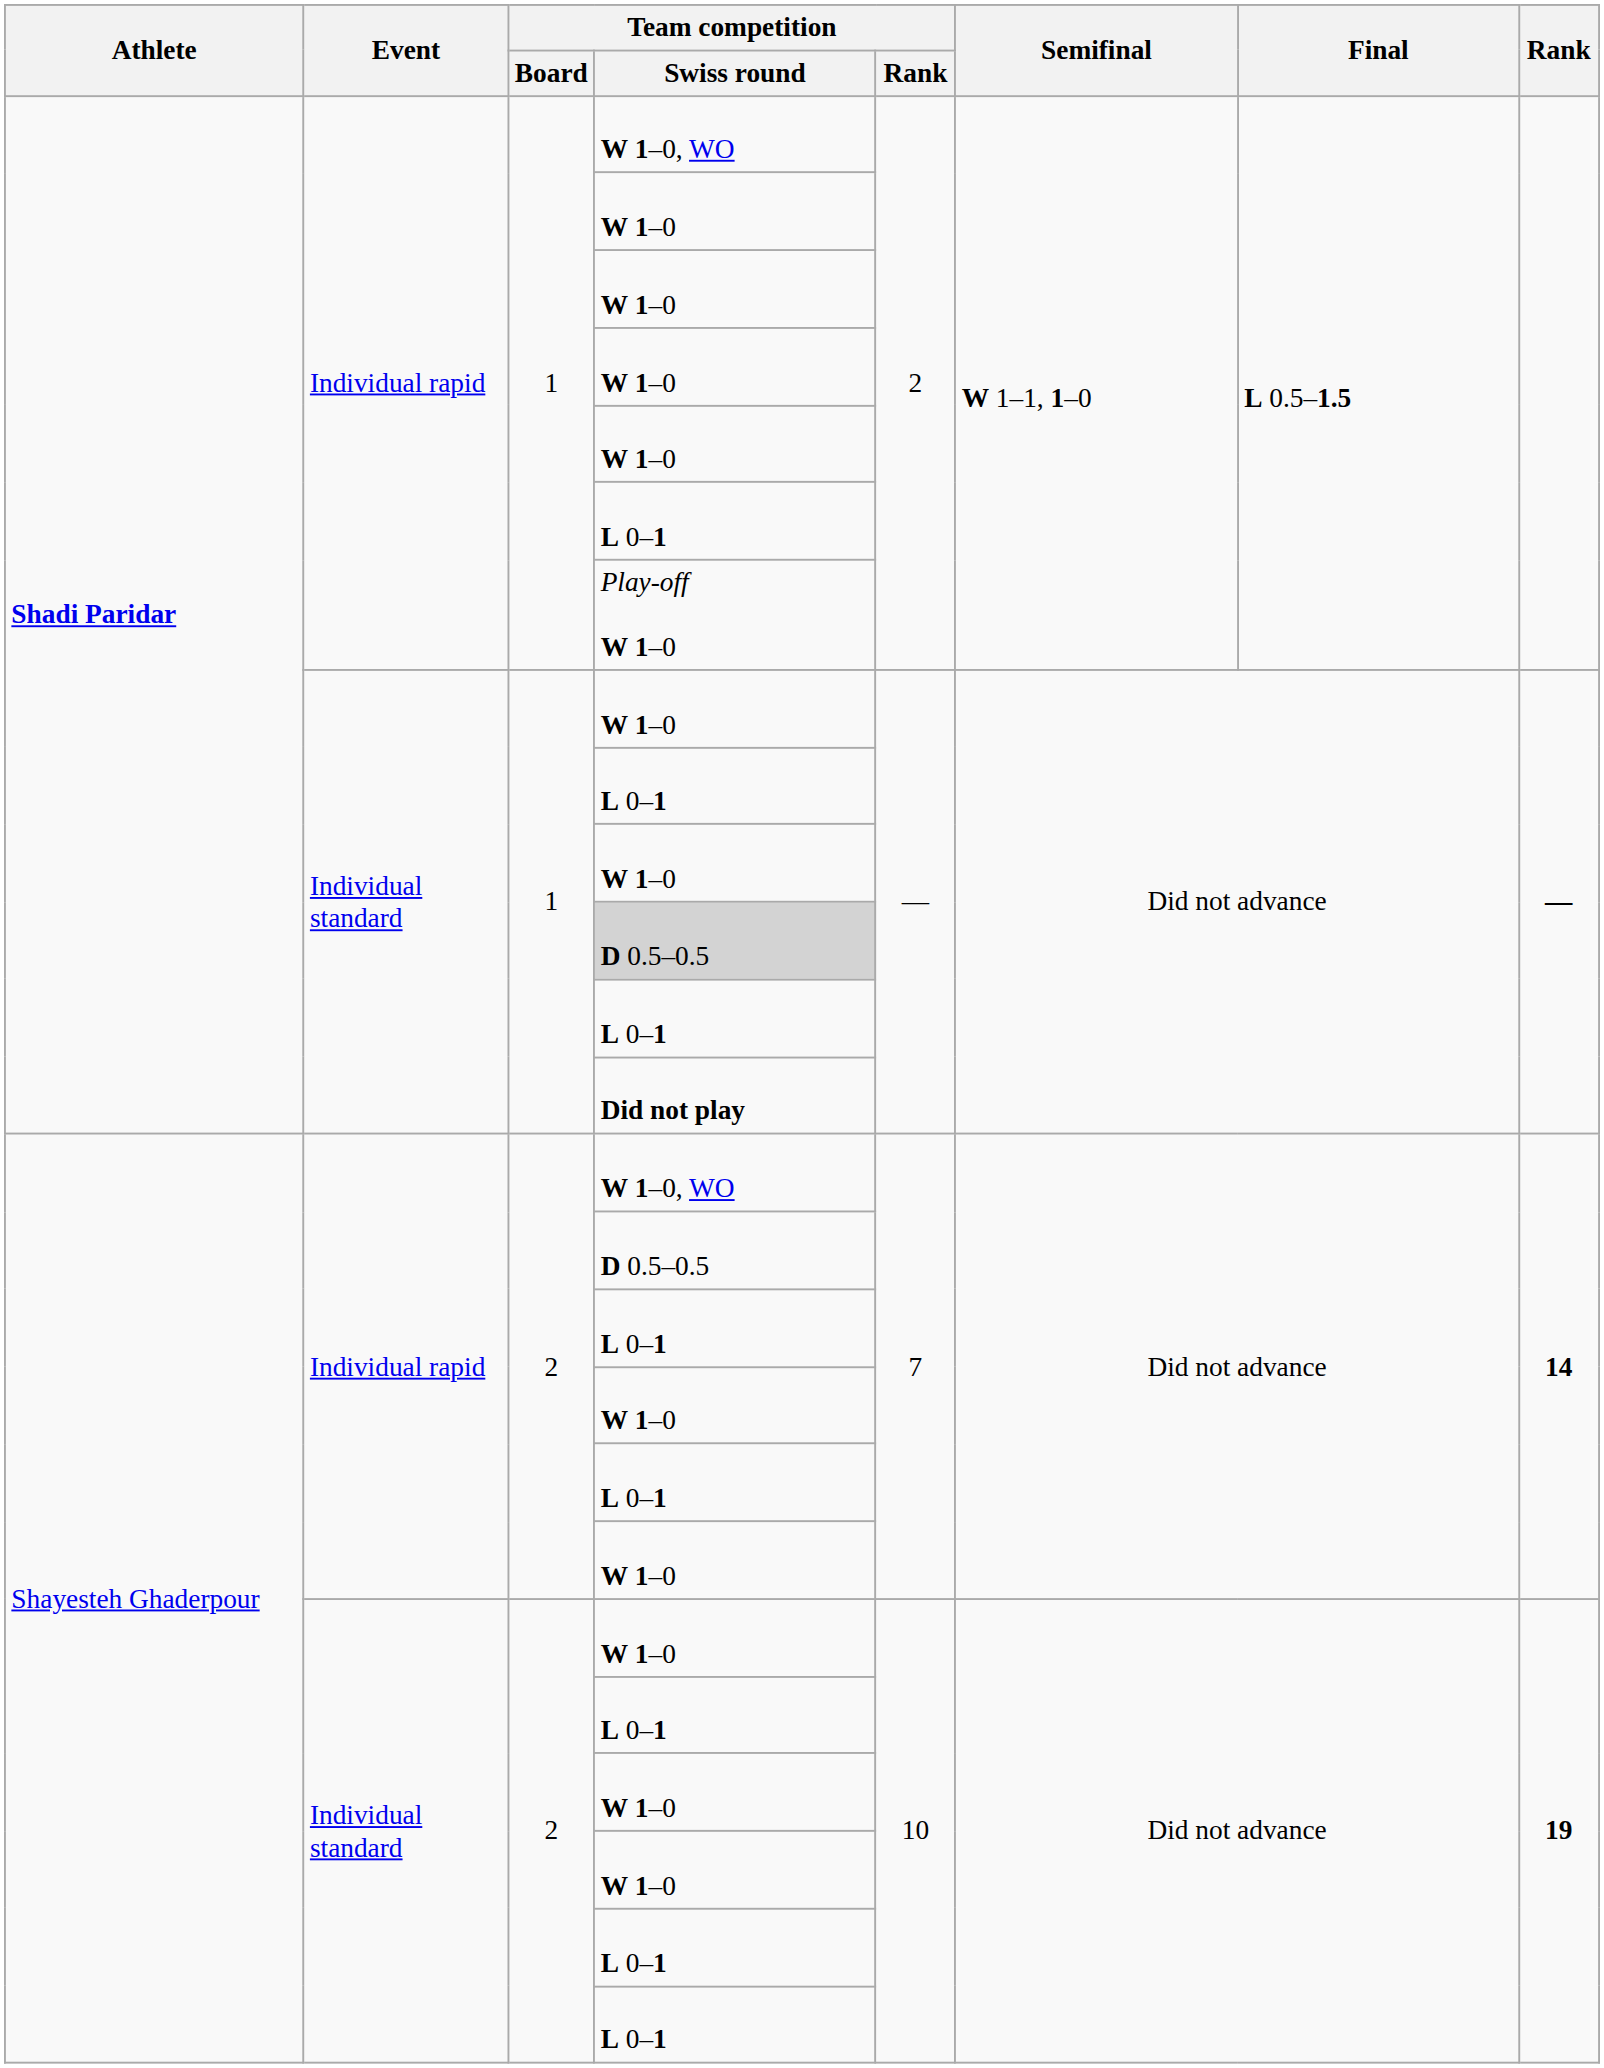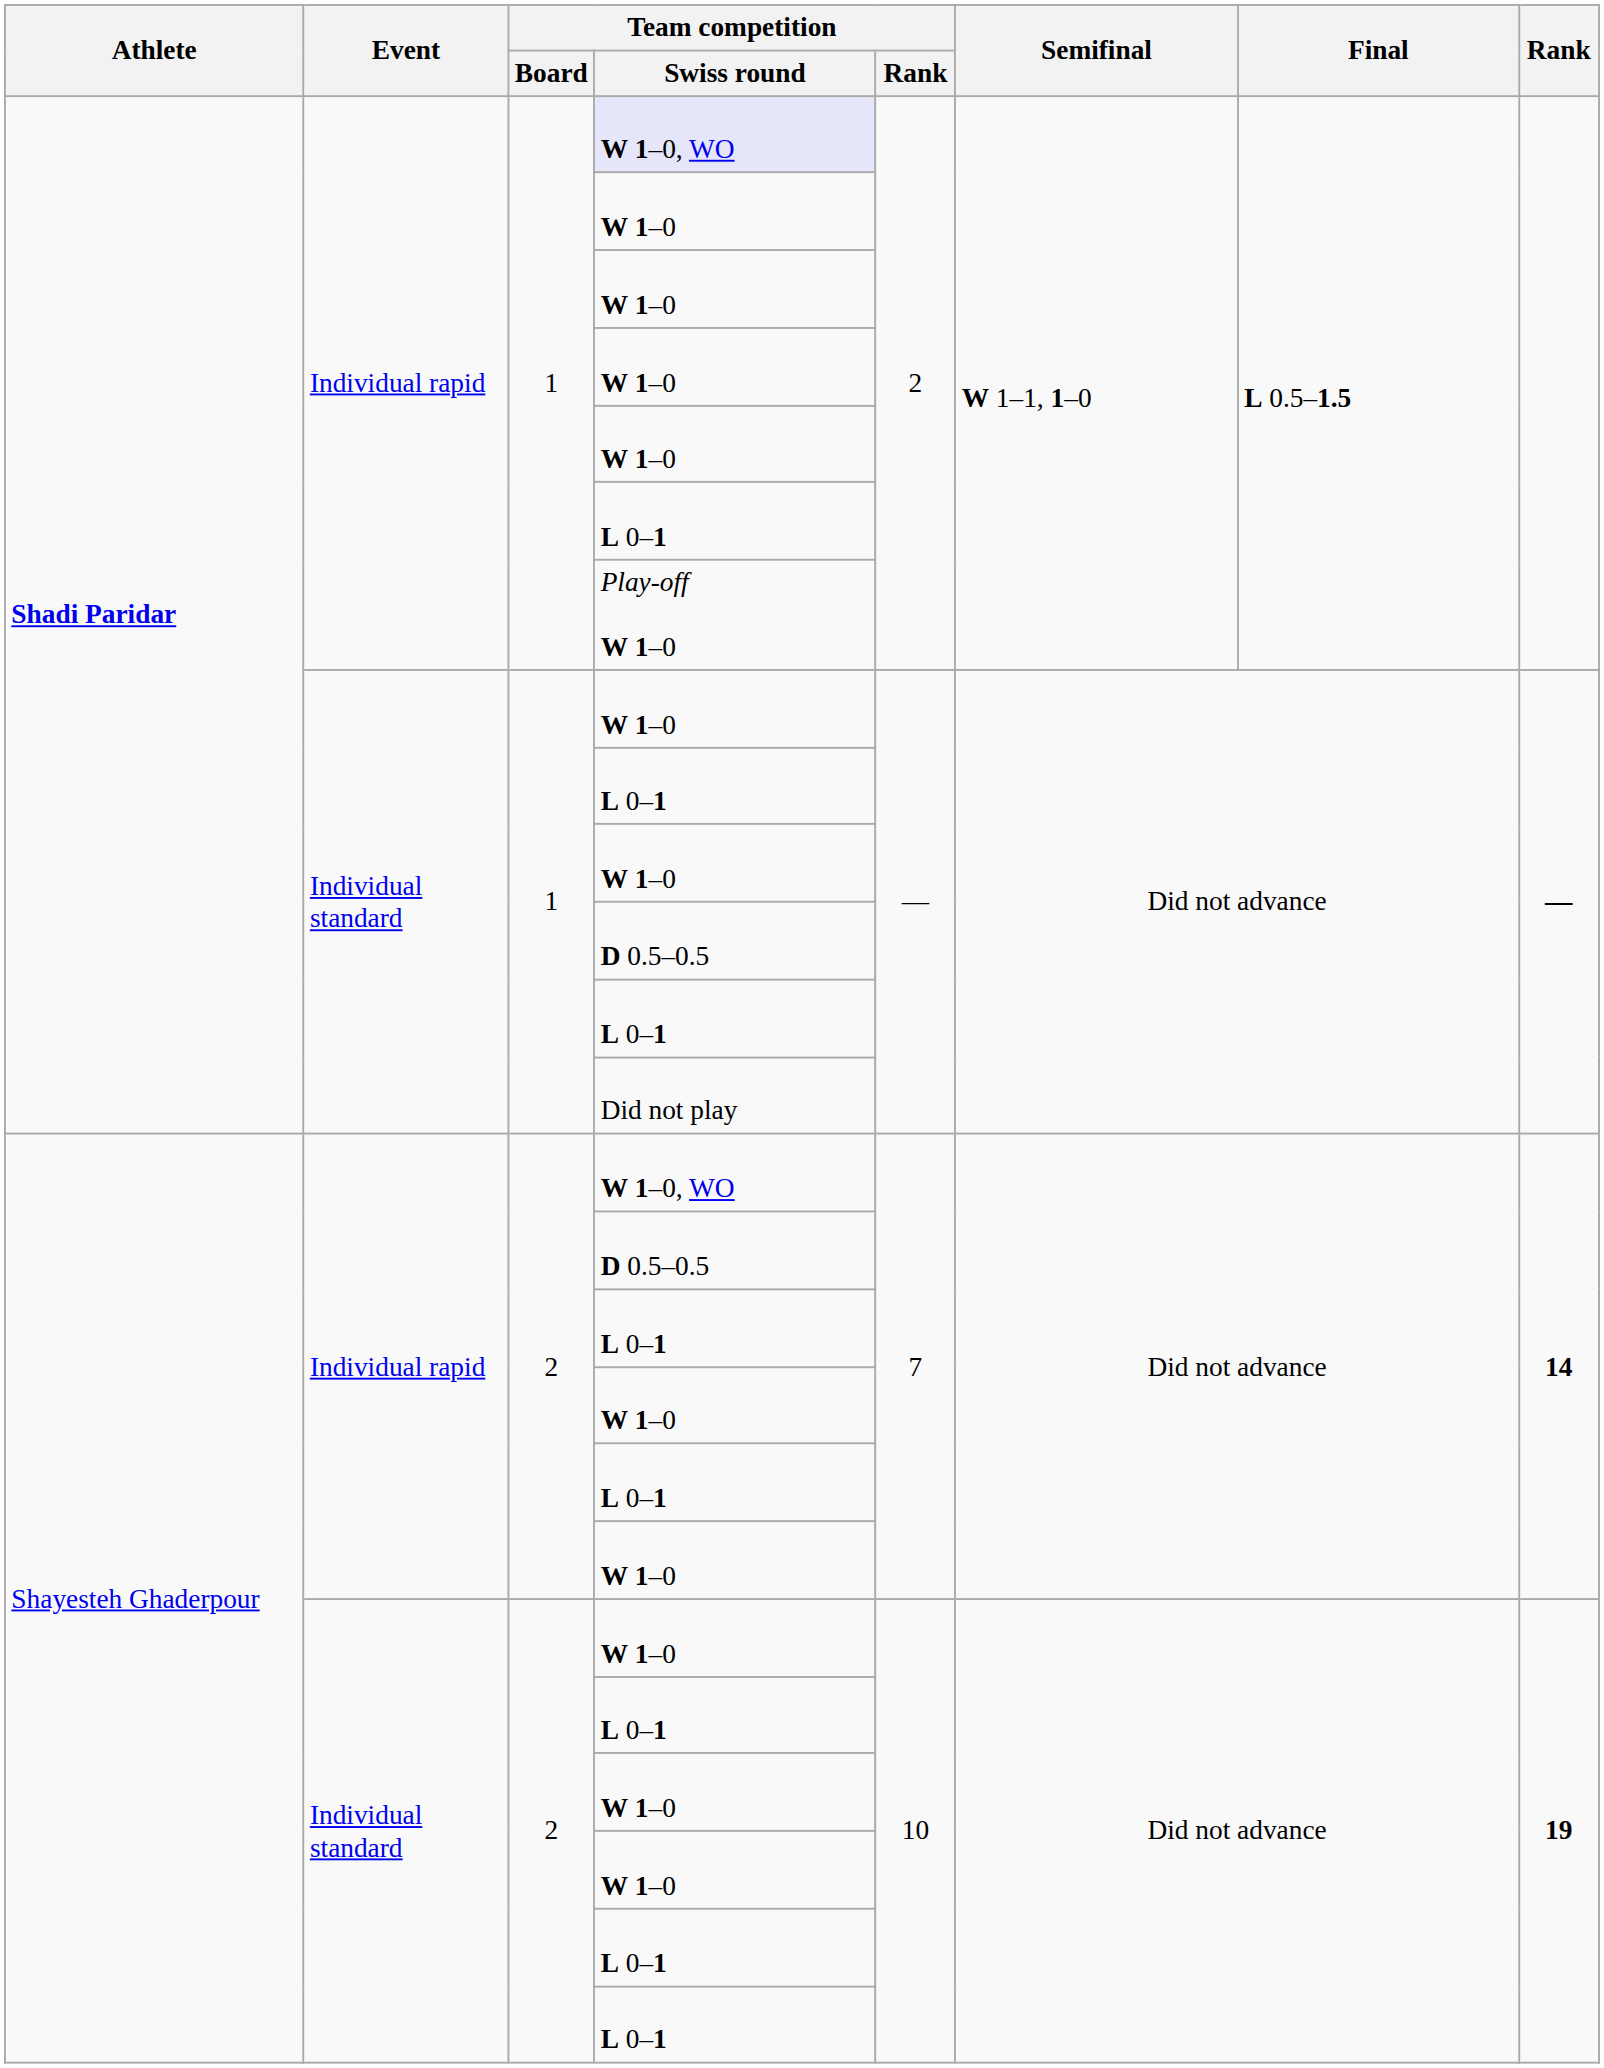(668, 150) no background -> (668, 150) lavender background
(655, 956) lightgrey background -> (655, 956) no background
(673, 1111) bold -> (669, 1111) normal
